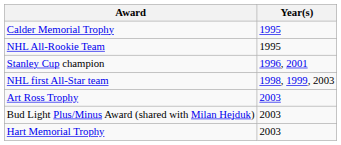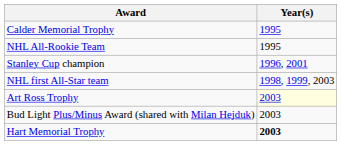(270, 98) no background -> (270, 98) lightyellow background
(270, 132) normal -> (270, 132) bold
